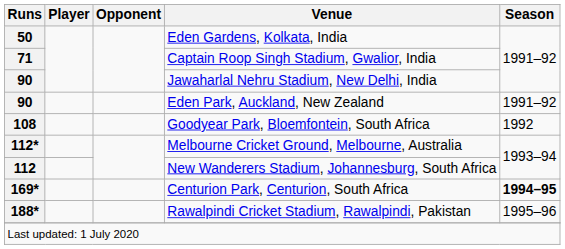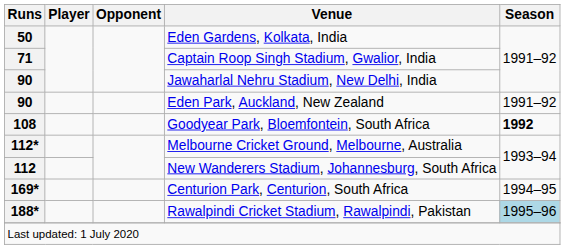(518, 124) normal -> (518, 124) bold
(530, 189) bold -> (530, 189) normal
(530, 211) no background -> (530, 211) lightblue background
